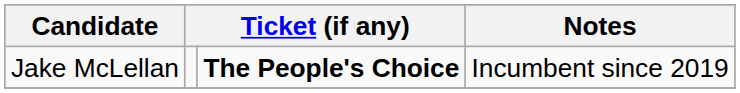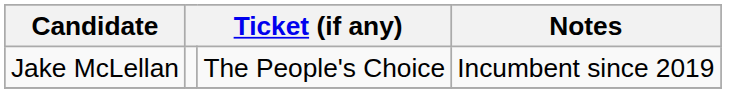(331, 67) bold -> (324, 67) normal
